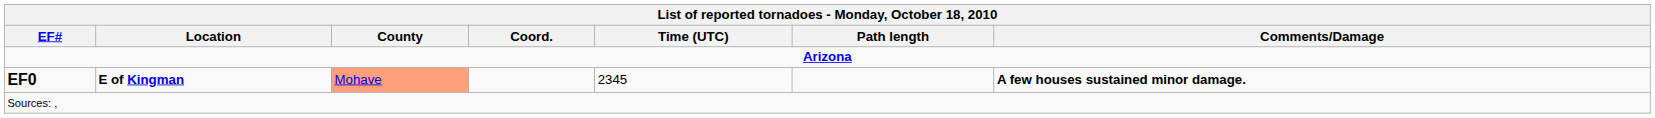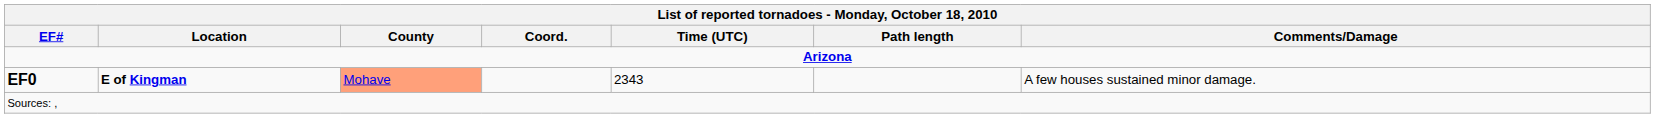(612, 79) 2345 -> (629, 79) 2343
(1121, 79) bold -> (1140, 79) normal
